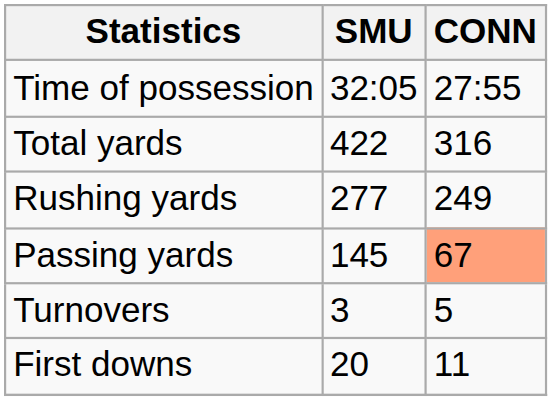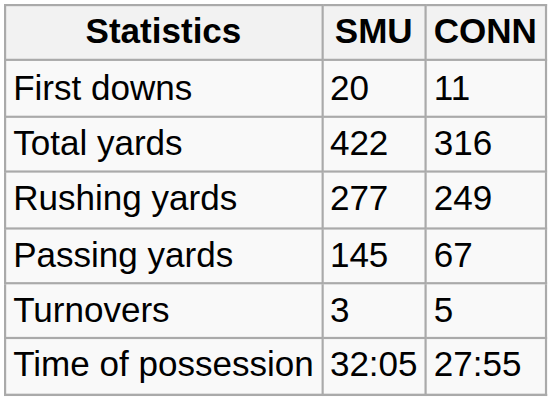rows swapped: (103, 365) <-> (163, 87)
(453, 254) lightsalmon background -> (453, 254) no background
